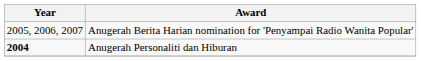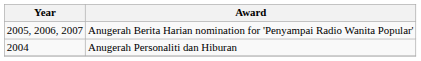(18, 47) bold -> (18, 47) normal
